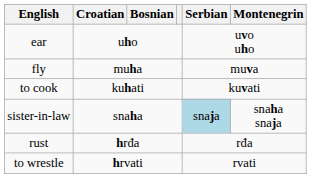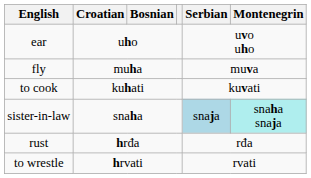(268, 116) no background -> (268, 116) paleturquoise background
